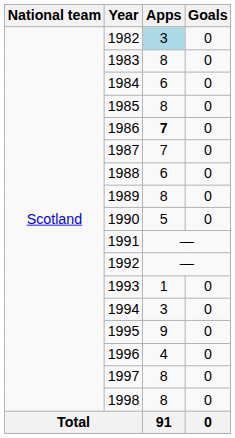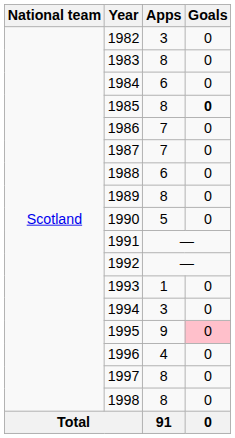(164, 38) lightblue background -> (164, 38) no background
(208, 106) normal -> (208, 106) bold
(164, 128) bold -> (164, 128) normal
(208, 331) no background -> (208, 331) pink background
